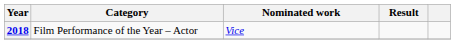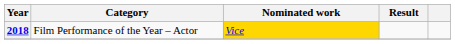(235, 30) no background -> (235, 30) gold background
